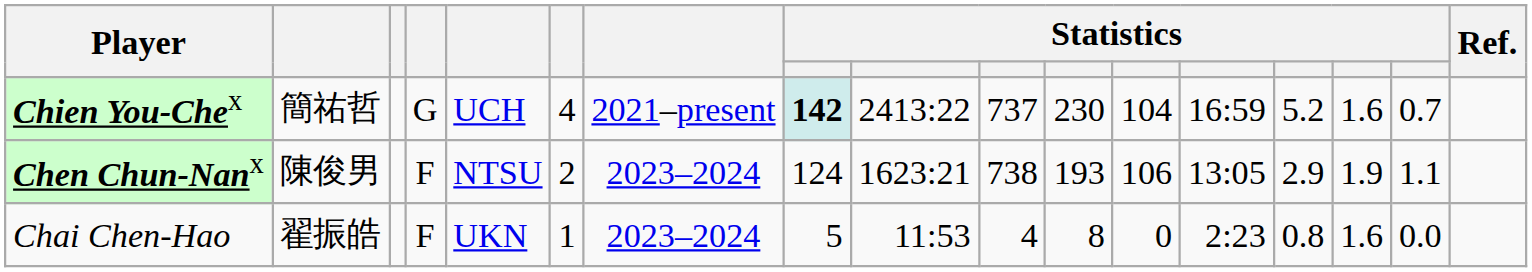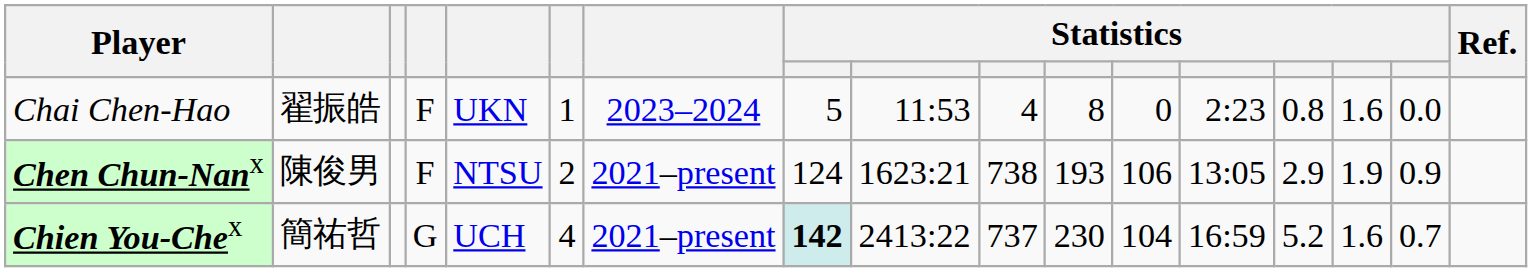rows swapped: (122, 235) <-> (128, 108)
(683, 171) 2023–2024 -> (683, 171) 2021–present
(1420, 171) 1.1 -> (1420, 171) 0.9
